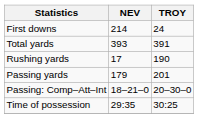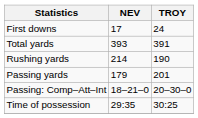(119, 28) 214 -> (116, 28) 17
(116, 59) 17 -> (119, 59) 214
